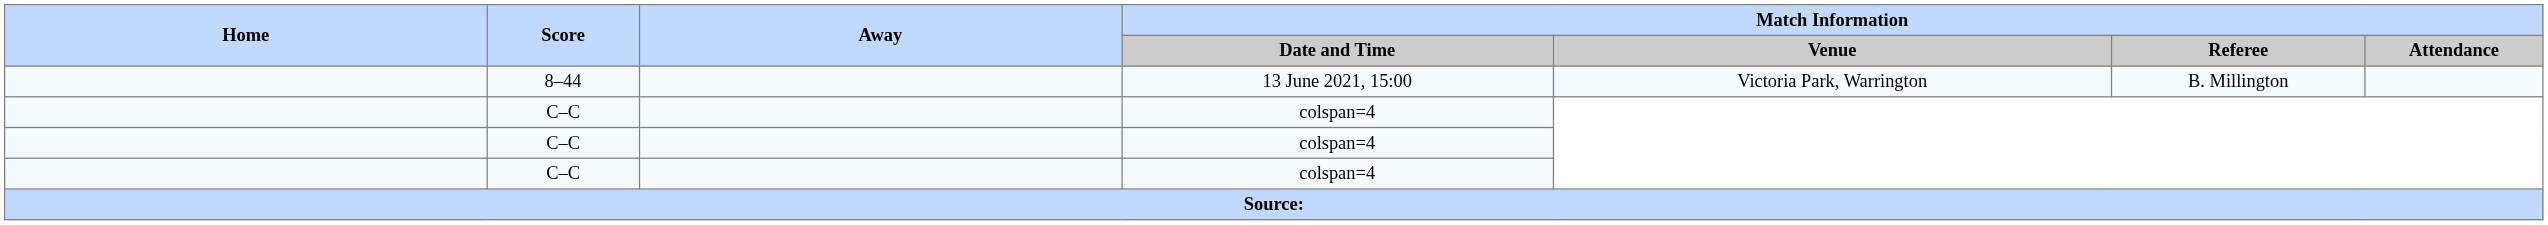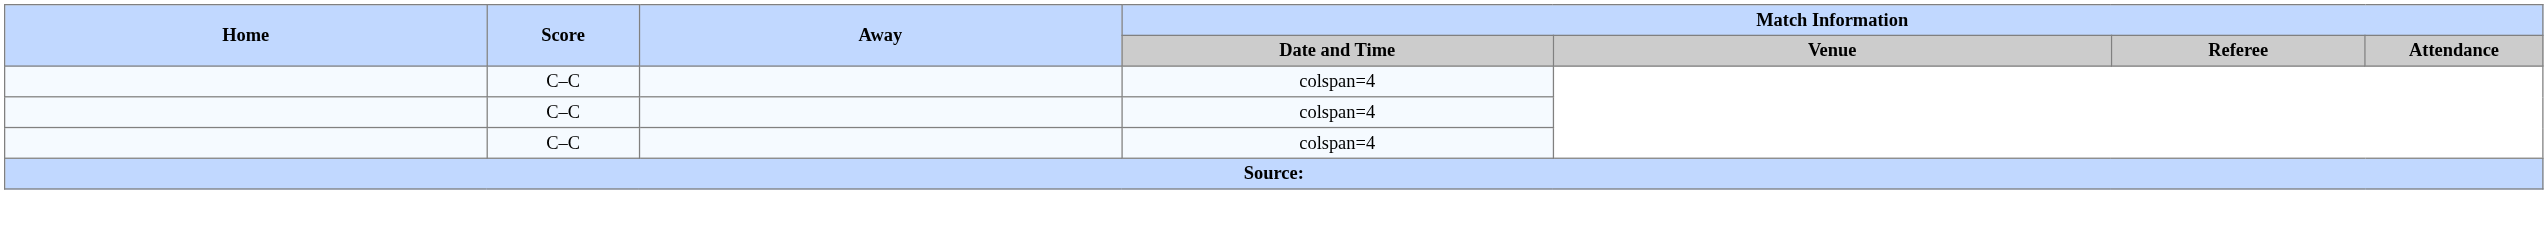- row: (563, 81)
